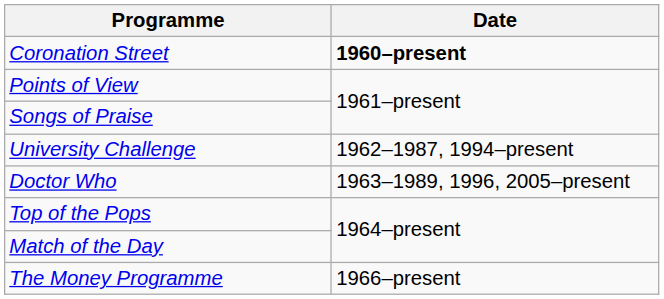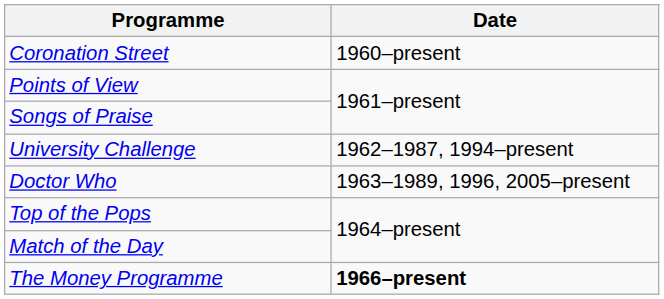(401, 52) bold -> (398, 52) normal
(398, 278) normal -> (401, 278) bold
